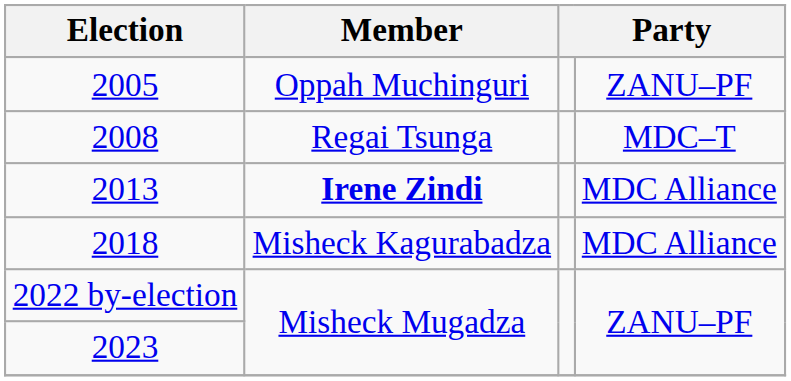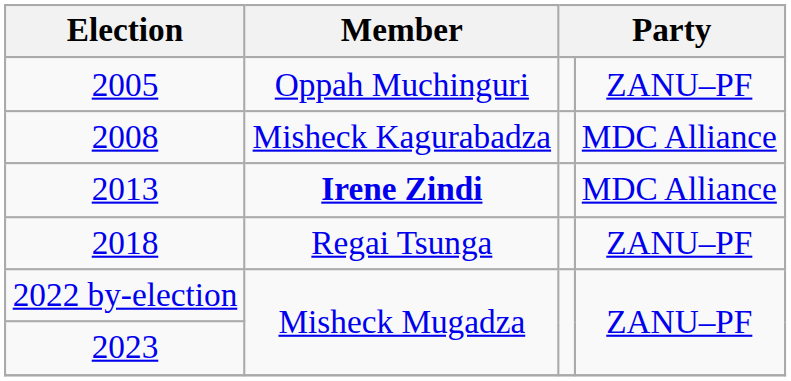(402, 136) Regai Tsunga -> (402, 136) Misheck Kagurabadza
(679, 136) MDC–T -> (679, 136) MDC Alliance
(402, 242) Misheck Kagurabadza -> (402, 242) Regai Tsunga
(679, 242) MDC Alliance -> (679, 242) ZANU–PF
